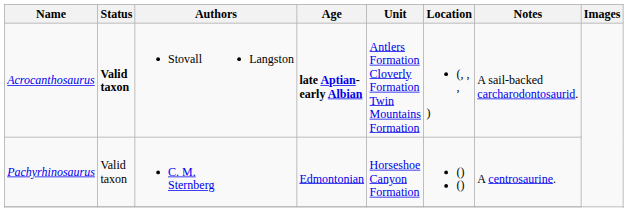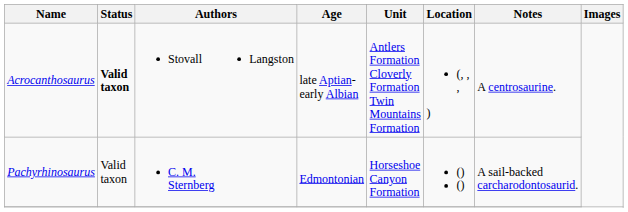(331, 87) bold -> (329, 87) normal
(528, 87) A sail-backed carcharodontosaurid. -> (517, 87) A centrosaurine.
(517, 178) A centrosaurine. -> (528, 178) A sail-backed carcharodontosaurid.
